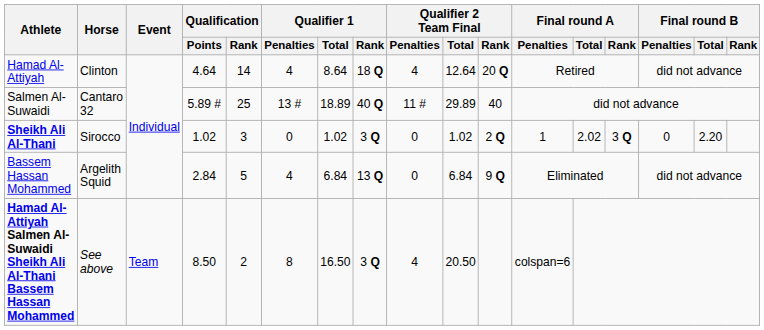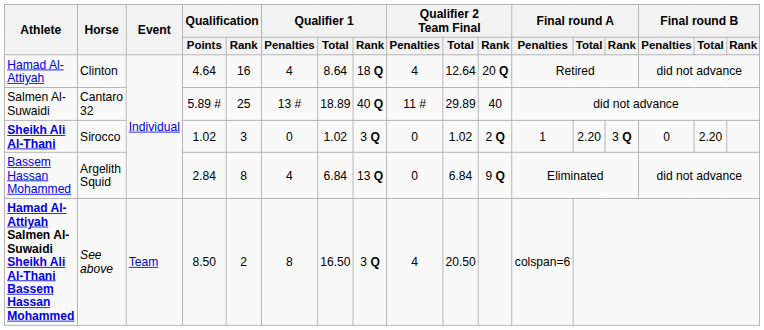(244, 72) 14 -> (244, 72) 16
(589, 137) 2.02 -> (589, 137) 2.20
(244, 176) 5 -> (244, 176) 8
